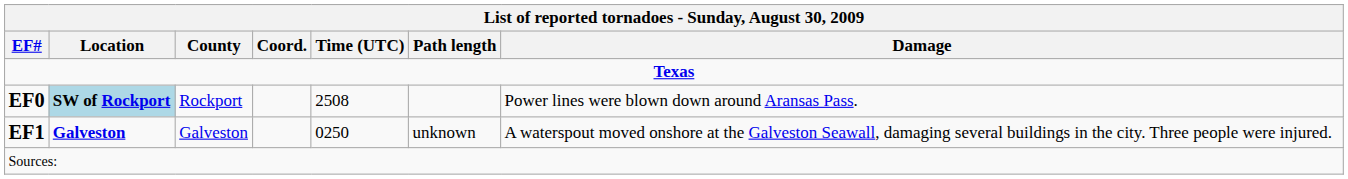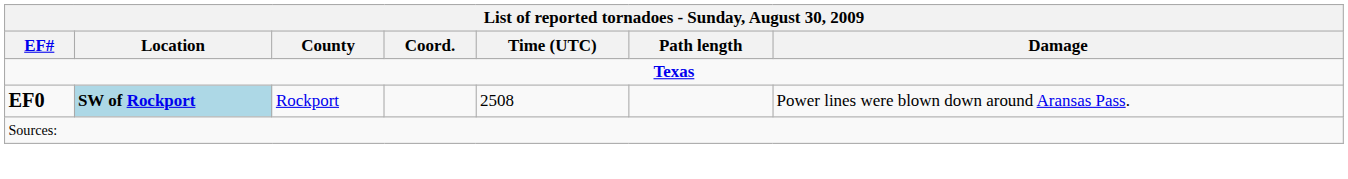- row: (27, 131)
